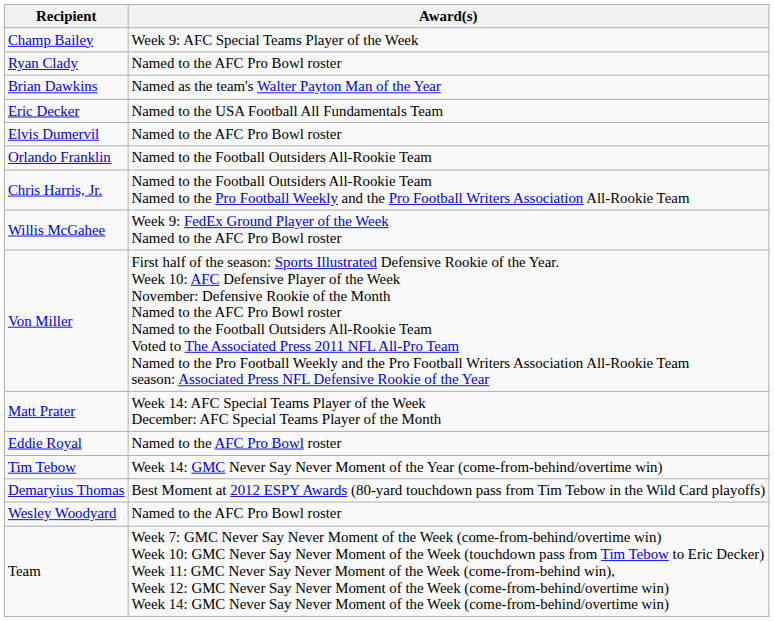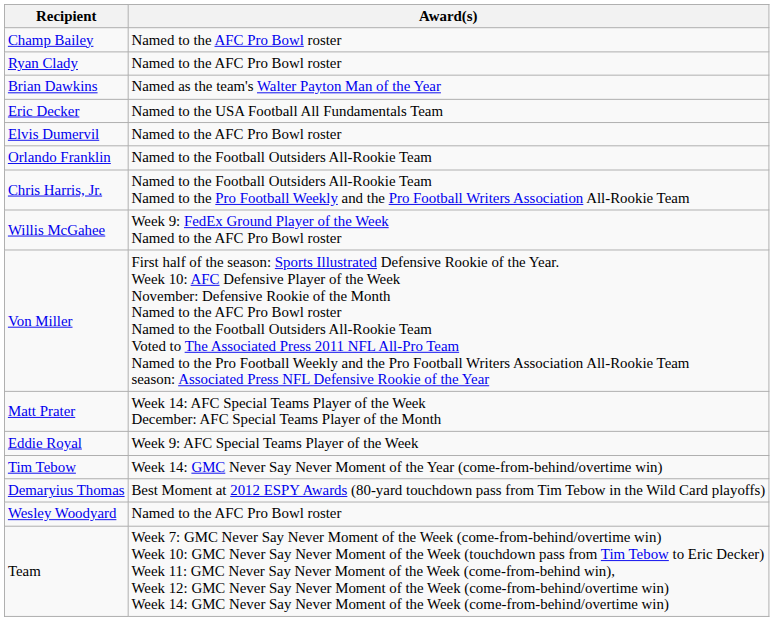(275, 39) Week 9: AFC Special Teams Player of the Week -> (236, 39) Named to the AFC Pro Bowl roster
(236, 443) Named to the AFC Pro Bowl roster -> (275, 443) Week 9: AFC Special Teams Player of the Week
